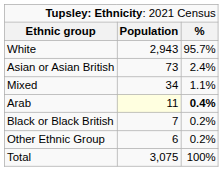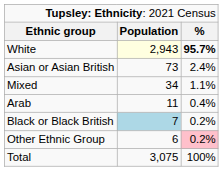(164, 49) no background -> (164, 49) lightyellow background
(200, 49) normal -> (200, 49) bold
(172, 103) lightyellow background -> (172, 103) no background
(203, 103) bold -> (203, 103) normal
(175, 121) no background -> (175, 121) lightblue background
(203, 139) no background -> (203, 139) pink background
